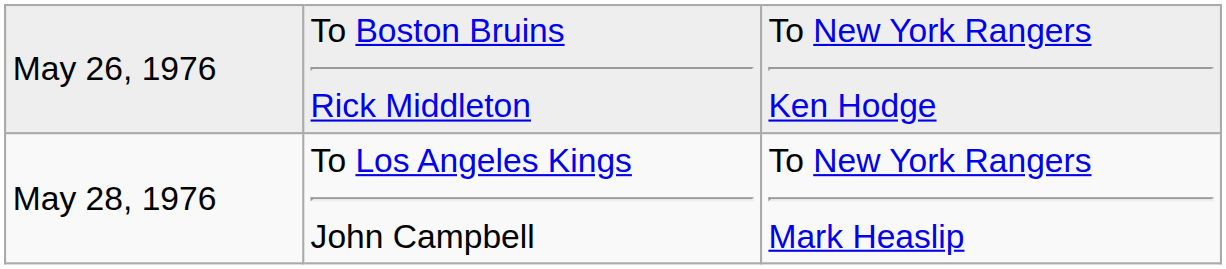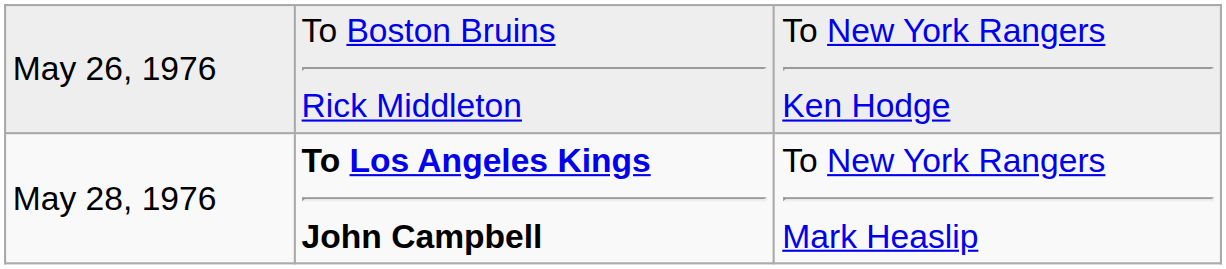(532, 197) normal -> (534, 197) bold
